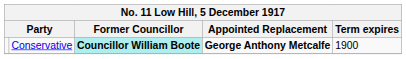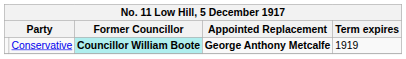(347, 45) 1900 -> (347, 45) 1919
